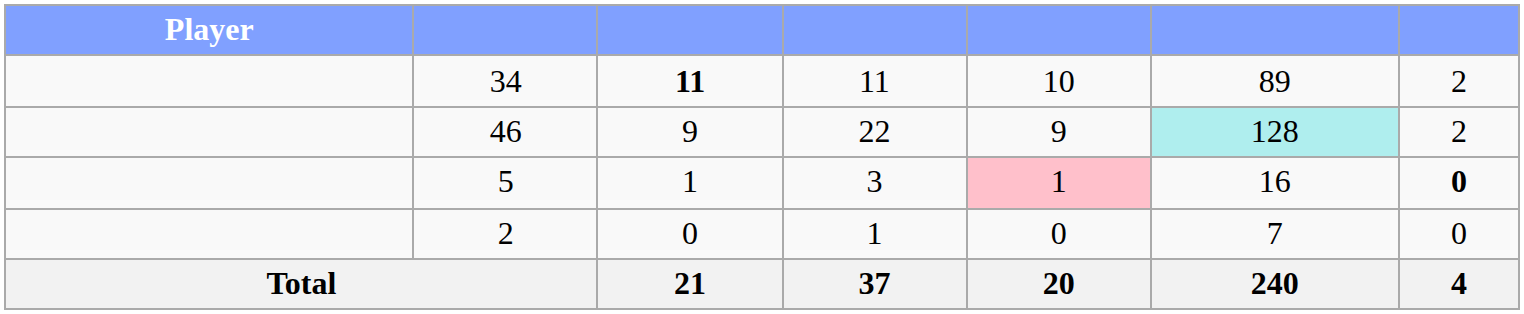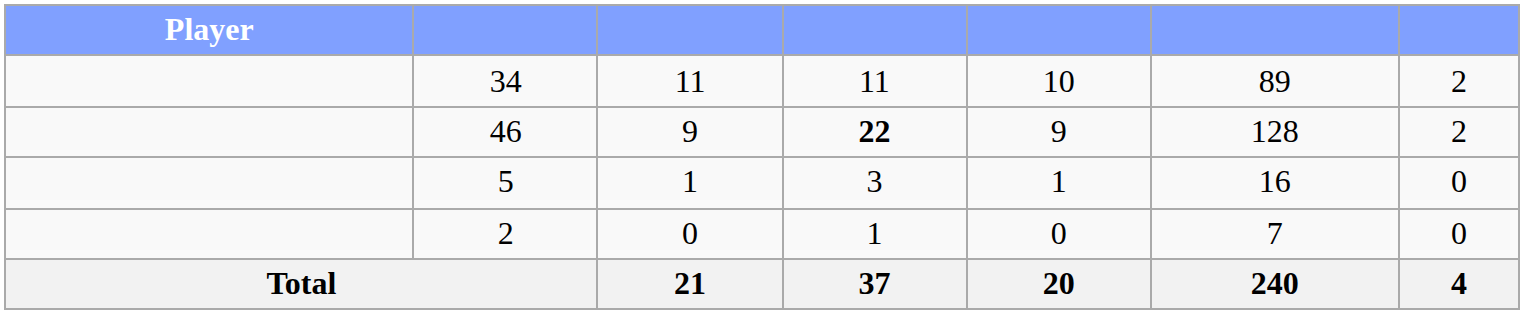(690, 80) bold -> (690, 80) normal
(874, 131) normal -> (874, 131) bold
(1275, 131) paleturquoise background -> (1275, 131) no background
(1059, 182) pink background -> (1059, 182) no background
(1459, 182) bold -> (1459, 182) normal
